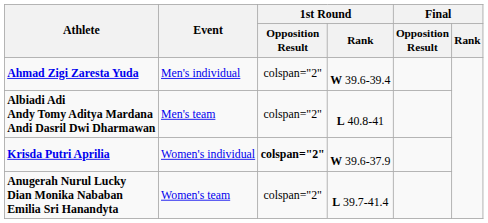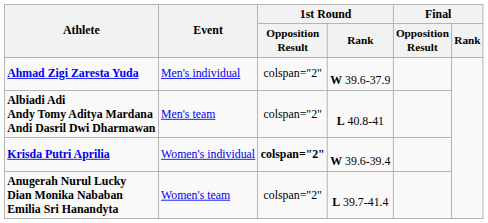(360, 80) W 39.6-39.4 -> (360, 80) W 39.6-37.9
(360, 161) W 39.6-37.9 -> (360, 161) W 39.6-39.4
